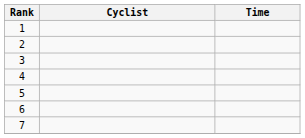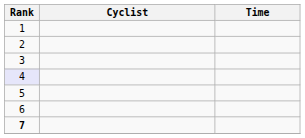(22, 77) no background -> (22, 77) lavender background
(22, 125) normal -> (22, 125) bold
